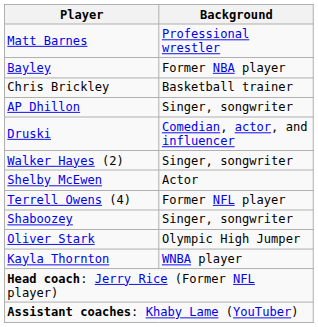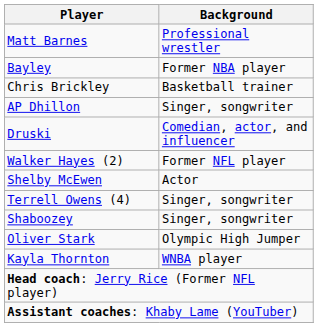(227, 160) Singer, songwriter -> (224, 160) Former NFL player
(224, 200) Former NFL player -> (227, 200) Singer, songwriter
